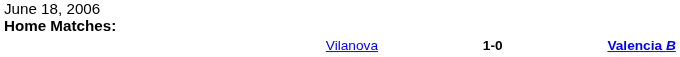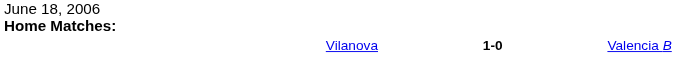(642, 45) bold -> (640, 45) normal
